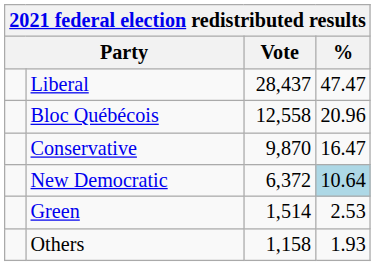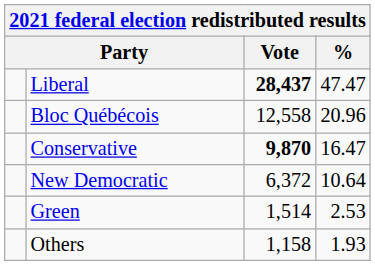(283, 84) normal -> (283, 84) bold
(288, 148) normal -> (288, 148) bold
(343, 180) lightblue background -> (343, 180) no background
